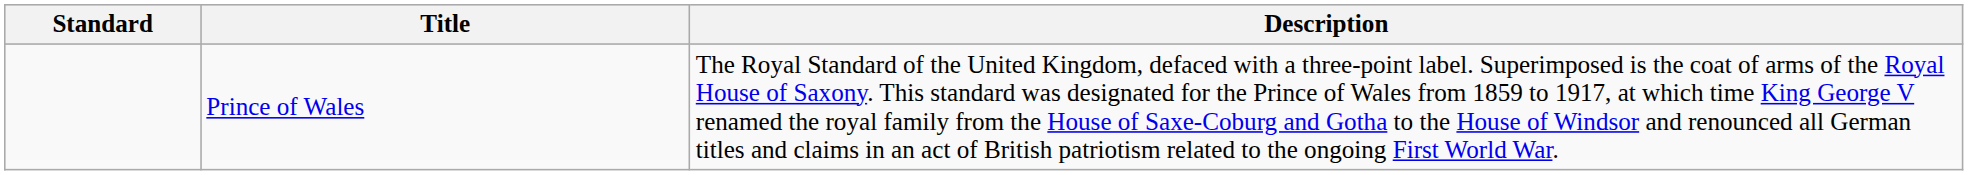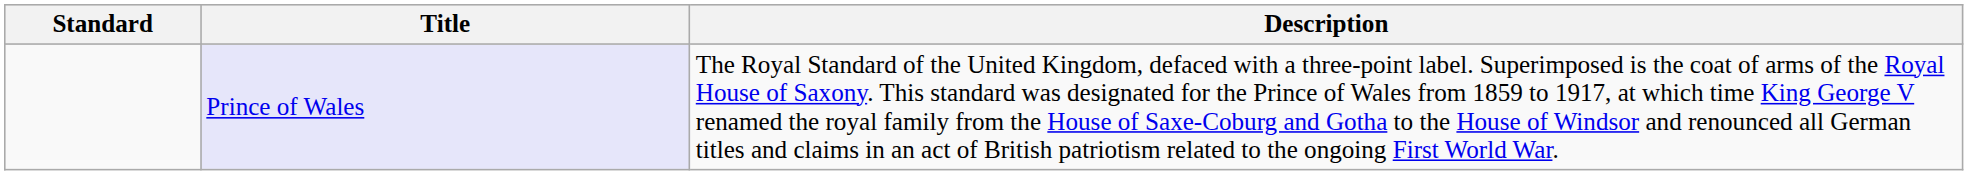(285, 106) no background -> (285, 106) lavender background
